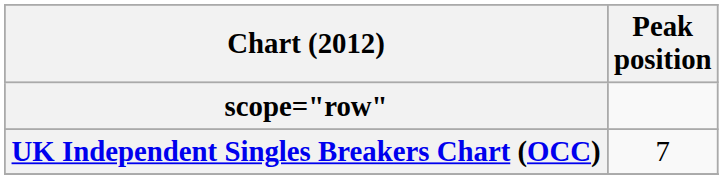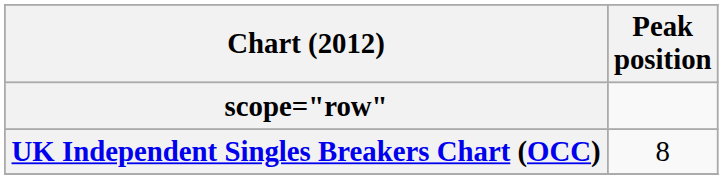(663, 151) 7 -> (663, 151) 8
